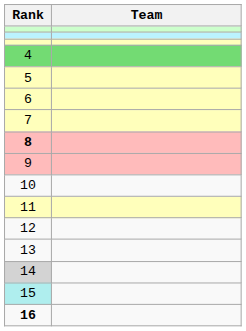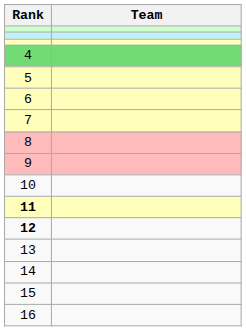(28, 142) bold -> (28, 142) normal
(28, 207) normal -> (28, 207) bold
(28, 229) normal -> (28, 229) bold
(28, 272) lightgrey background -> (28, 272) no background
(28, 294) paleturquoise background -> (28, 294) no background
(28, 315) bold -> (28, 315) normal
